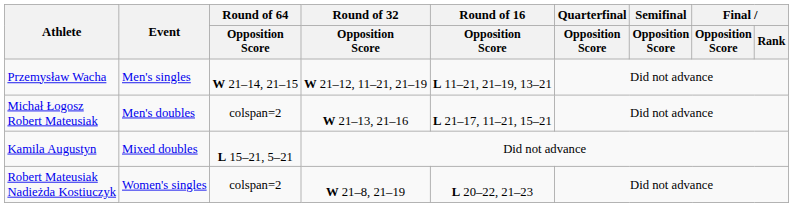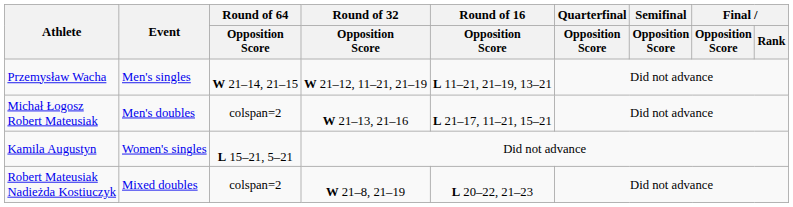(160, 149) Mixed doubles -> (164, 149) Women's singles
(164, 185) Women's singles -> (160, 185) Mixed doubles
